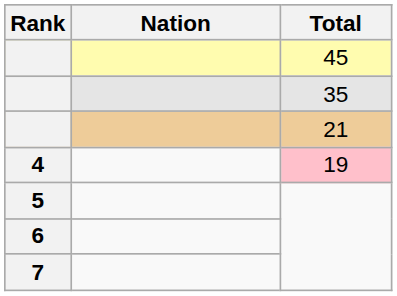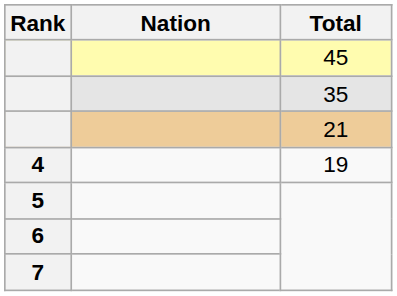(336, 165) pink background -> (336, 165) no background
